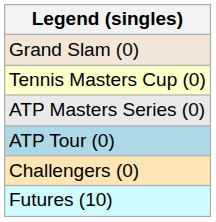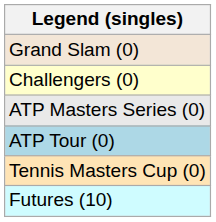(107, 79) Tennis Masters Cup (0) -> (74, 79) Challengers (0)
(74, 170) Challengers (0) -> (107, 170) Tennis Masters Cup (0)
